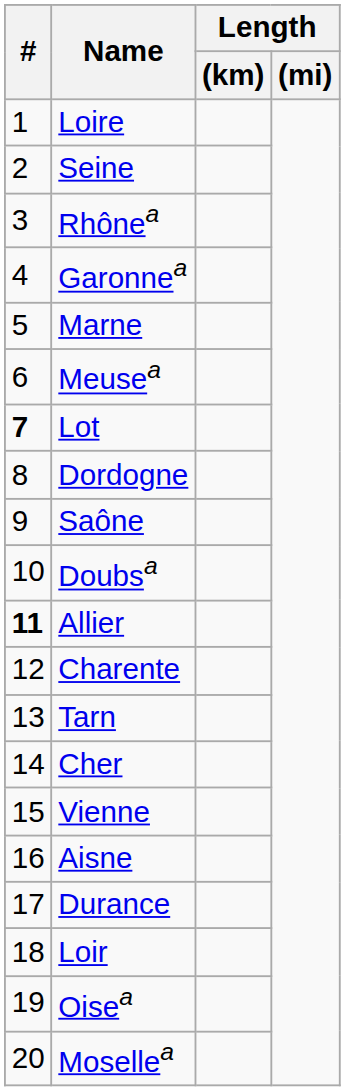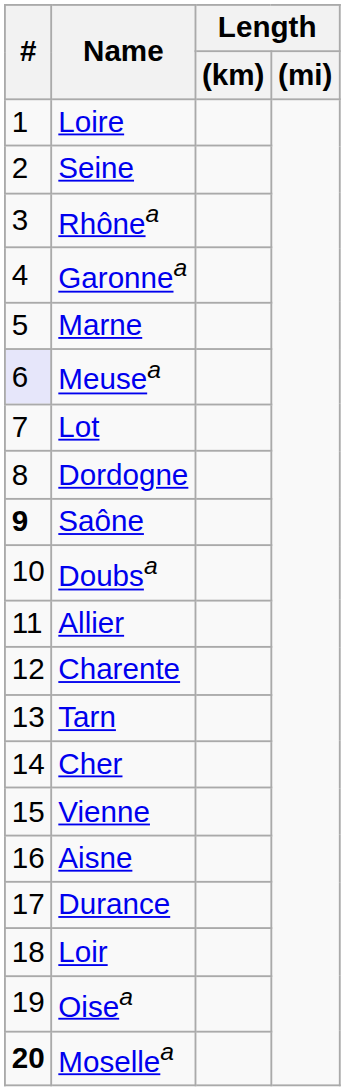(20, 376) no background -> (20, 376) lavender background
(20, 427) bold -> (20, 427) normal
(20, 521) normal -> (20, 521) bold
(27, 623) bold -> (27, 623) normal
(28, 1057) normal -> (28, 1057) bold
